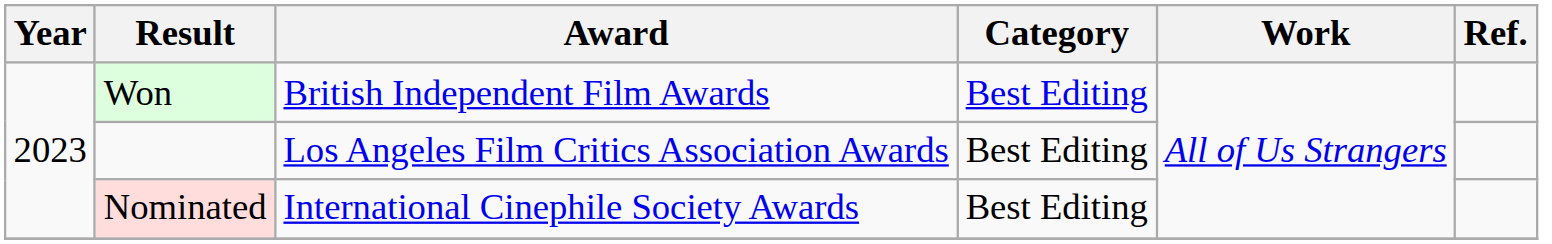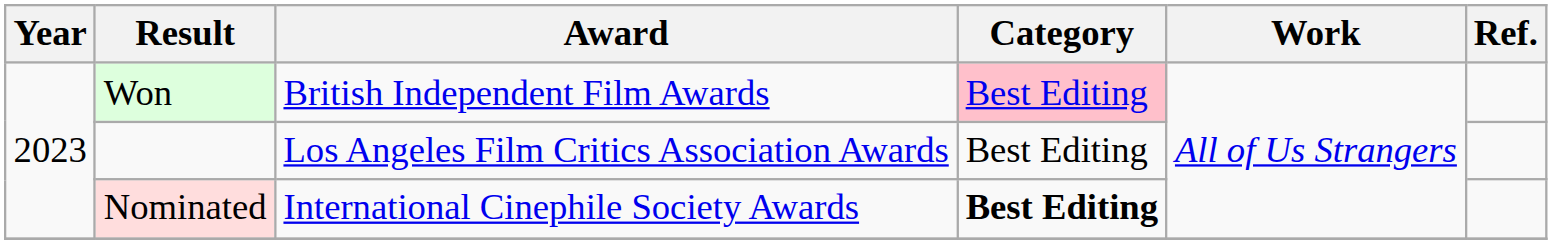(1057, 91) no background -> (1057, 91) pink background
(1057, 207) normal -> (1062, 207) bold
